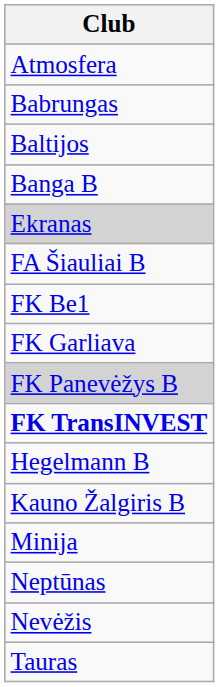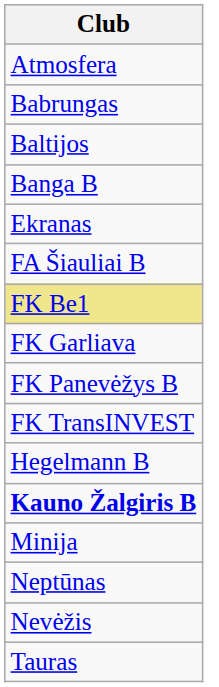(51, 223) lightgrey background -> (51, 223) no background
(50, 303) no background -> (50, 303) khaki background
(94, 382) lightgrey background -> (94, 382) no background
(109, 422) bold -> (102, 422) normal
(98, 502) normal -> (103, 502) bold
